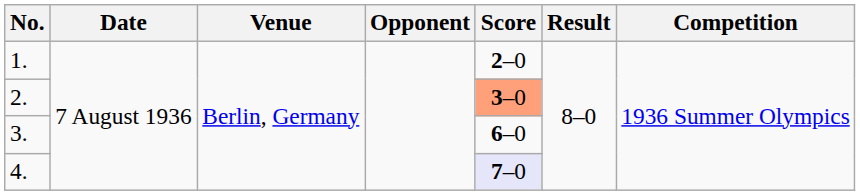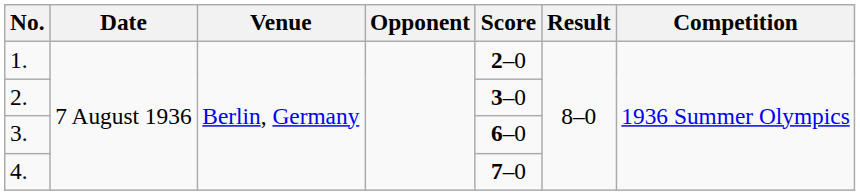(508, 97) lightsalmon background -> (508, 97) no background
(508, 171) lavender background -> (508, 171) no background
